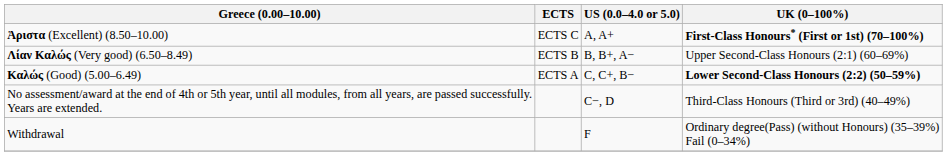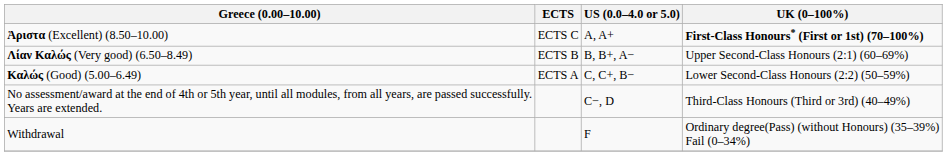(803, 75) bold -> (798, 75) normal
